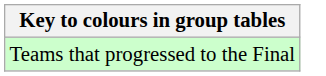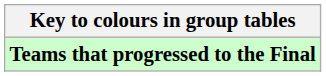(152, 53) normal -> (163, 53) bold
